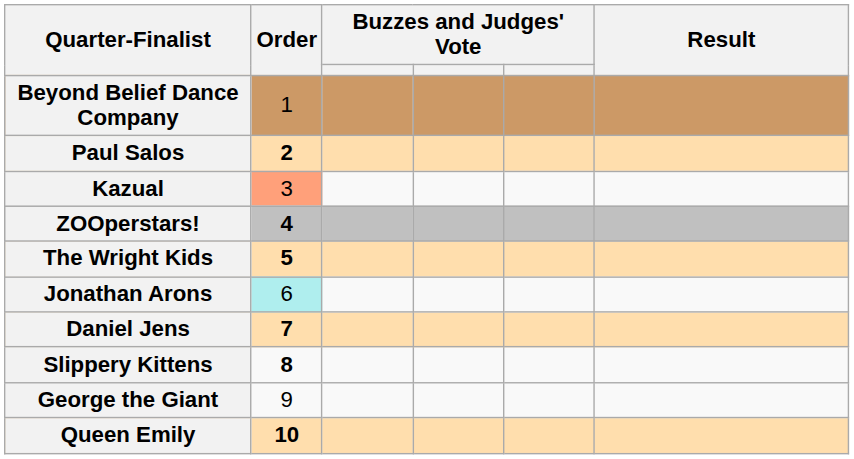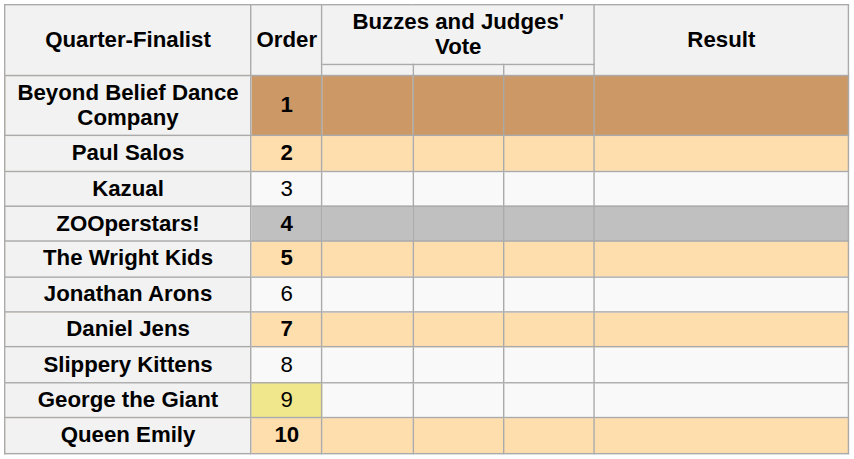(287, 105) normal -> (287, 105) bold
(287, 188) lightsalmon background -> (287, 188) no background
(287, 294) paleturquoise background -> (287, 294) no background
(287, 364) bold -> (287, 364) normal
(287, 399) no background -> (287, 399) khaki background
